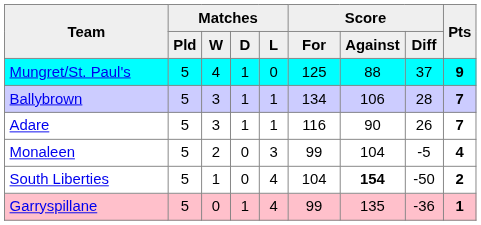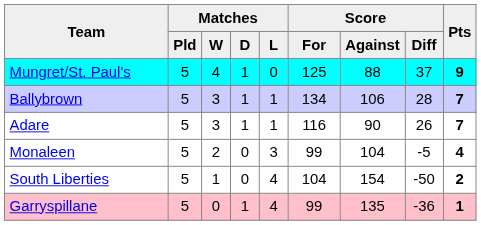(372, 179) bold -> (372, 179) normal
